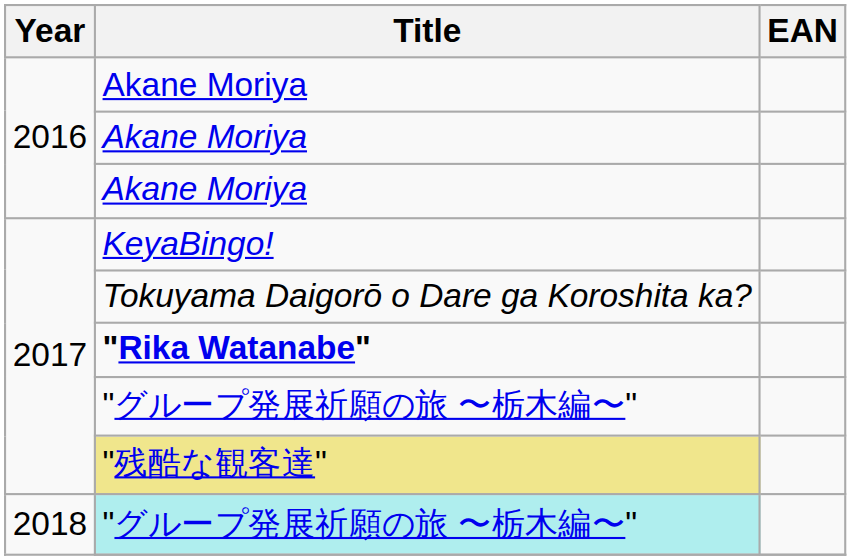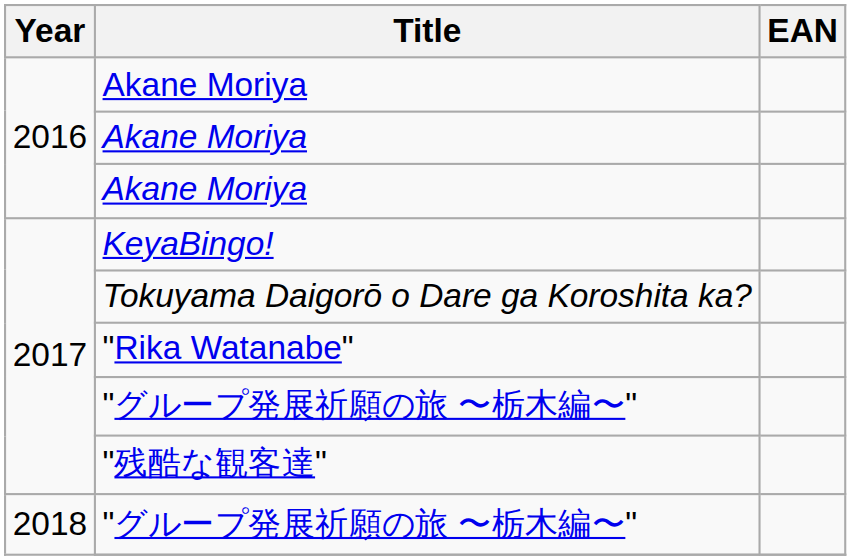(237, 349) bold -> (228, 349) normal
(215, 463) khaki background -> (215, 463) no background
(370, 522) paleturquoise background -> (370, 522) no background
